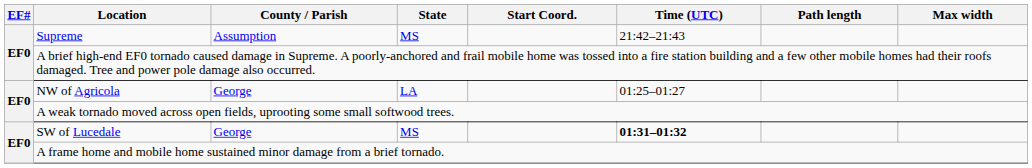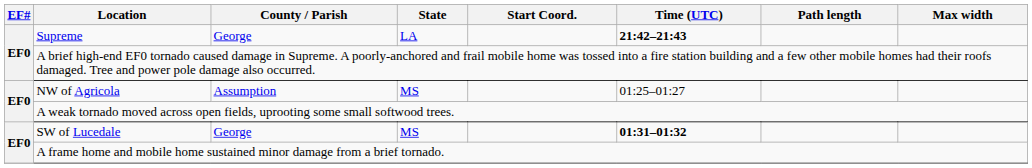(245, 35) Assumption -> (233, 35) George
(409, 35) MS -> (409, 35) LA
(652, 35) normal -> (653, 35) bold
(233, 91) George -> (245, 91) Assumption
(409, 91) LA -> (409, 91) MS
